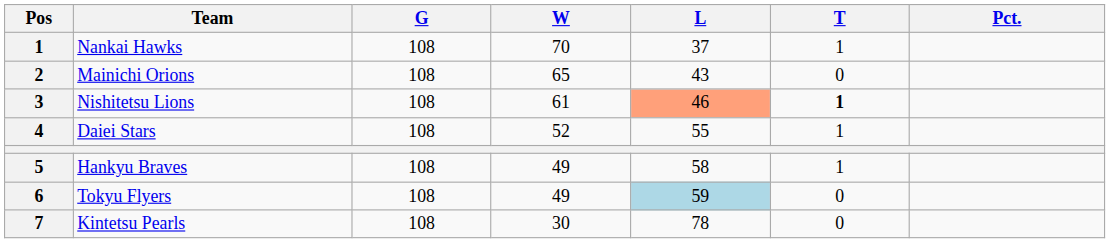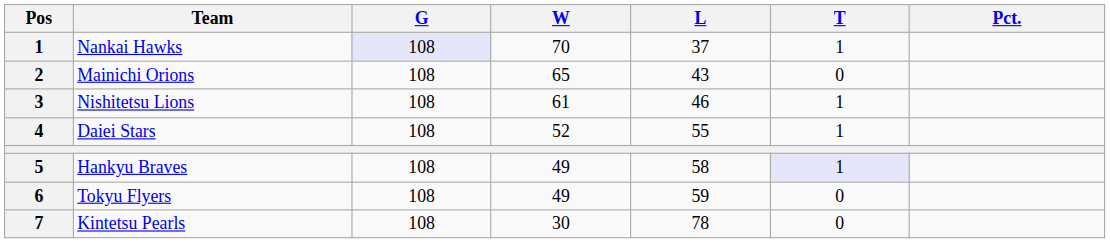(422, 46) no background -> (422, 46) lavender background
(700, 103) lightsalmon background -> (700, 103) no background
(840, 103) bold -> (840, 103) normal
(840, 167) no background -> (840, 167) lavender background
(700, 195) lightblue background -> (700, 195) no background
